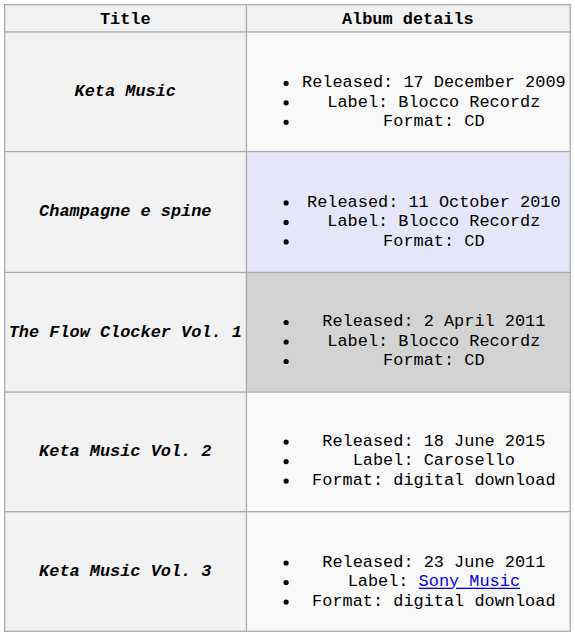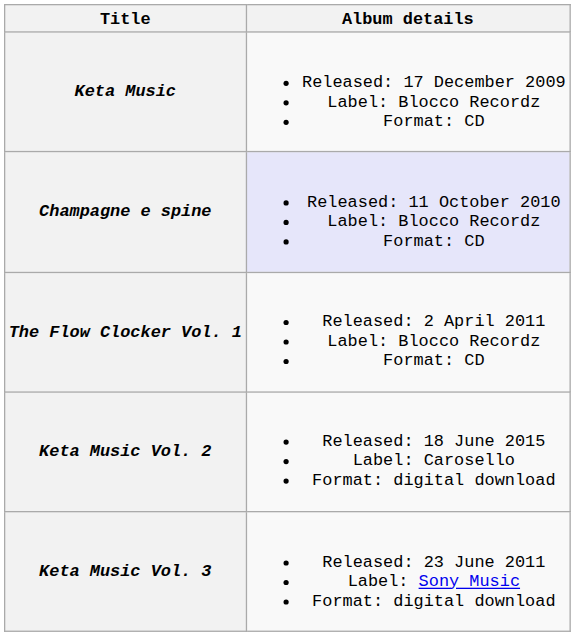(408, 342) lightgrey background -> (408, 342) no background
